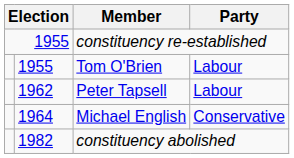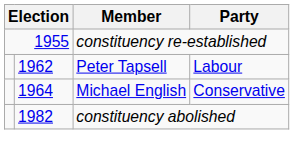- row: (119, 66)
